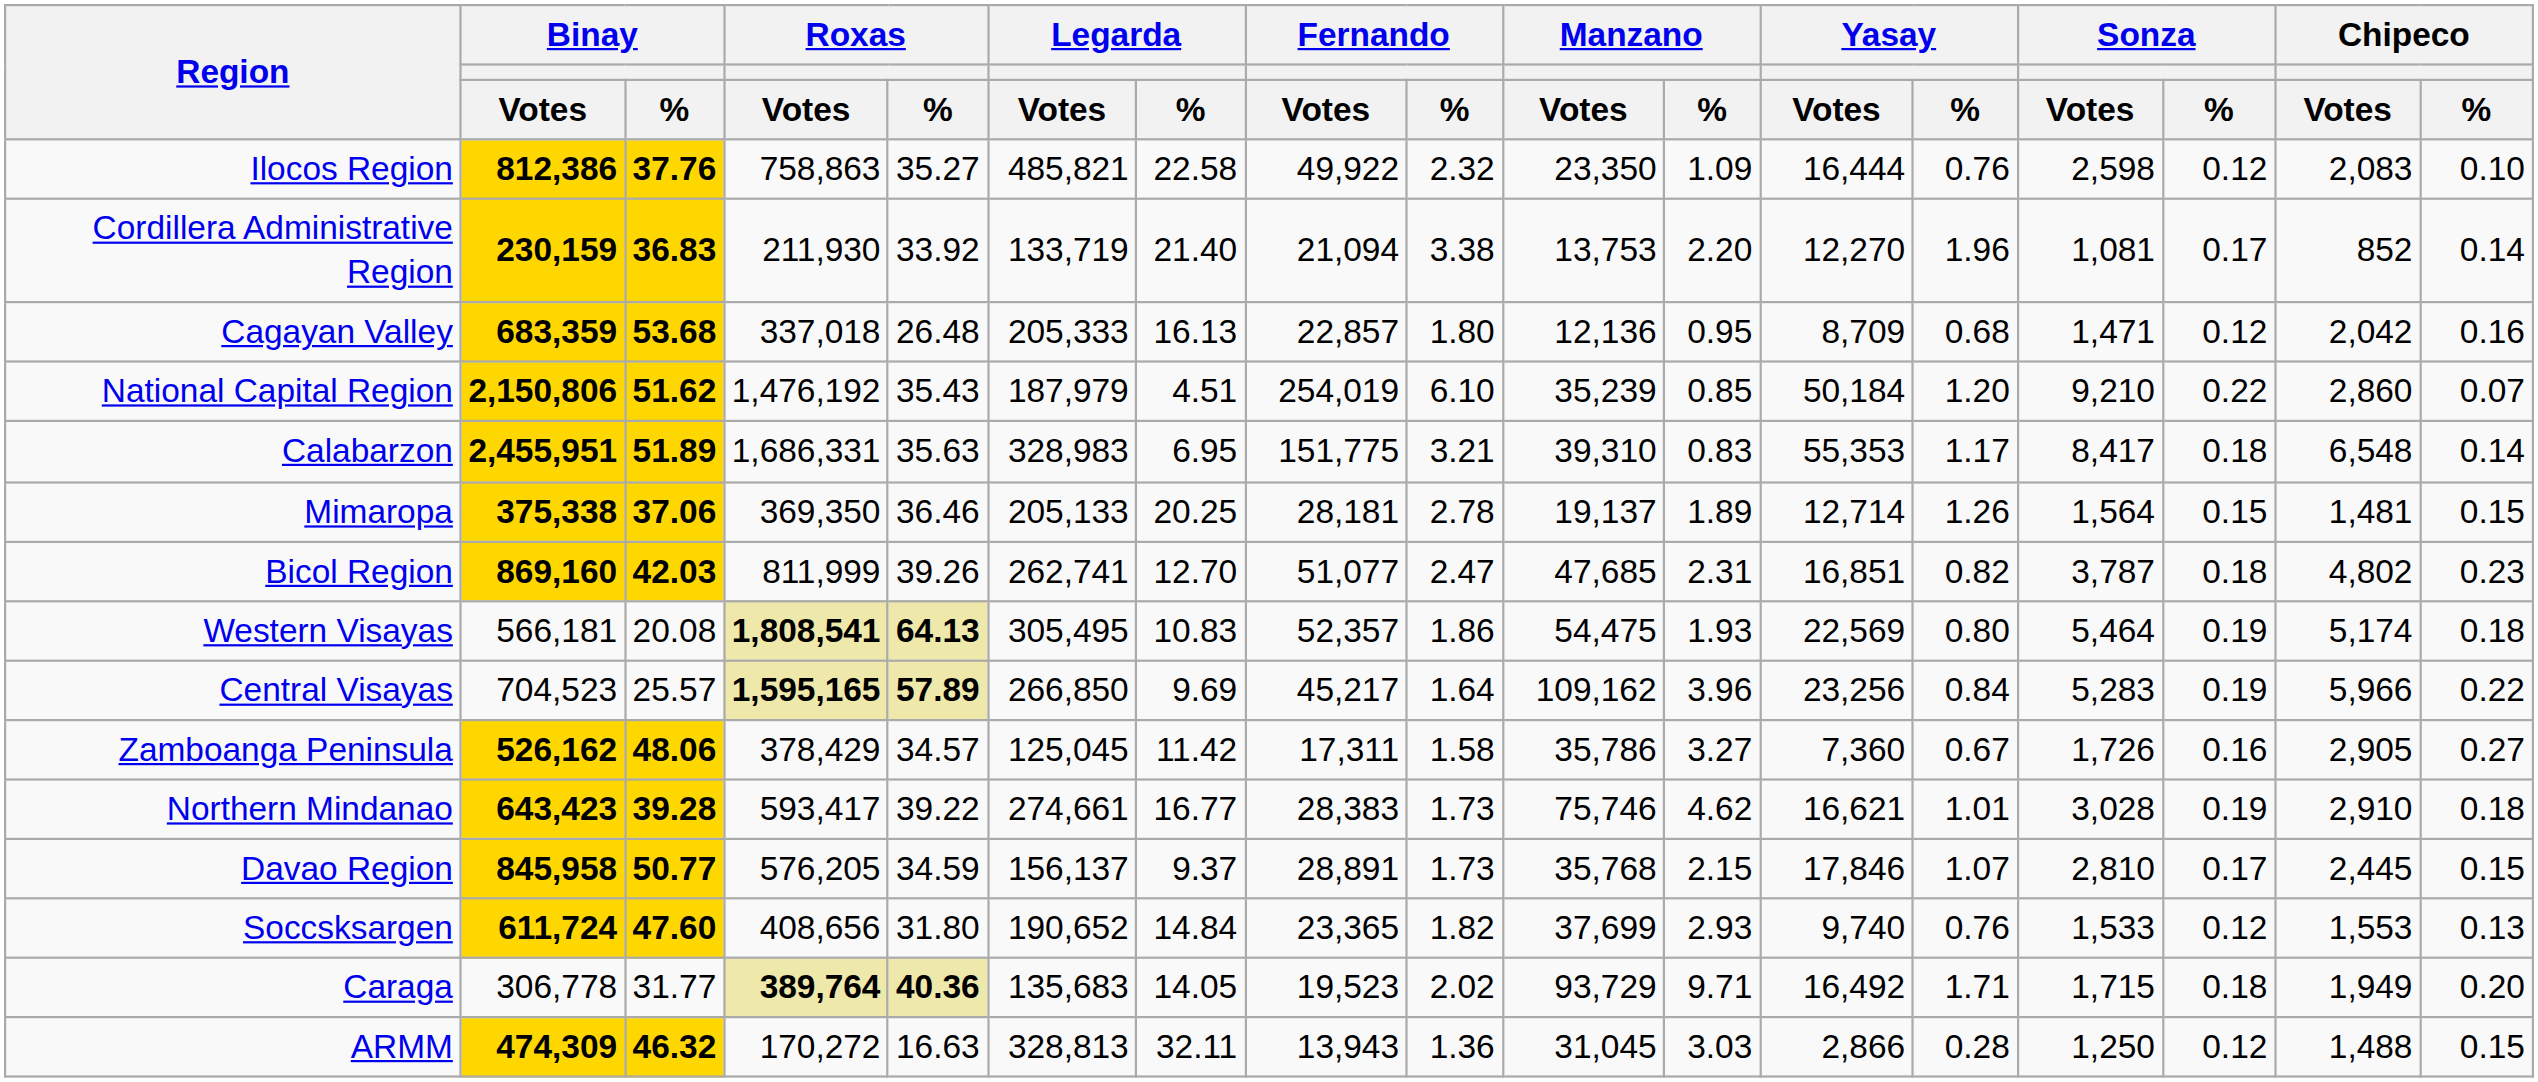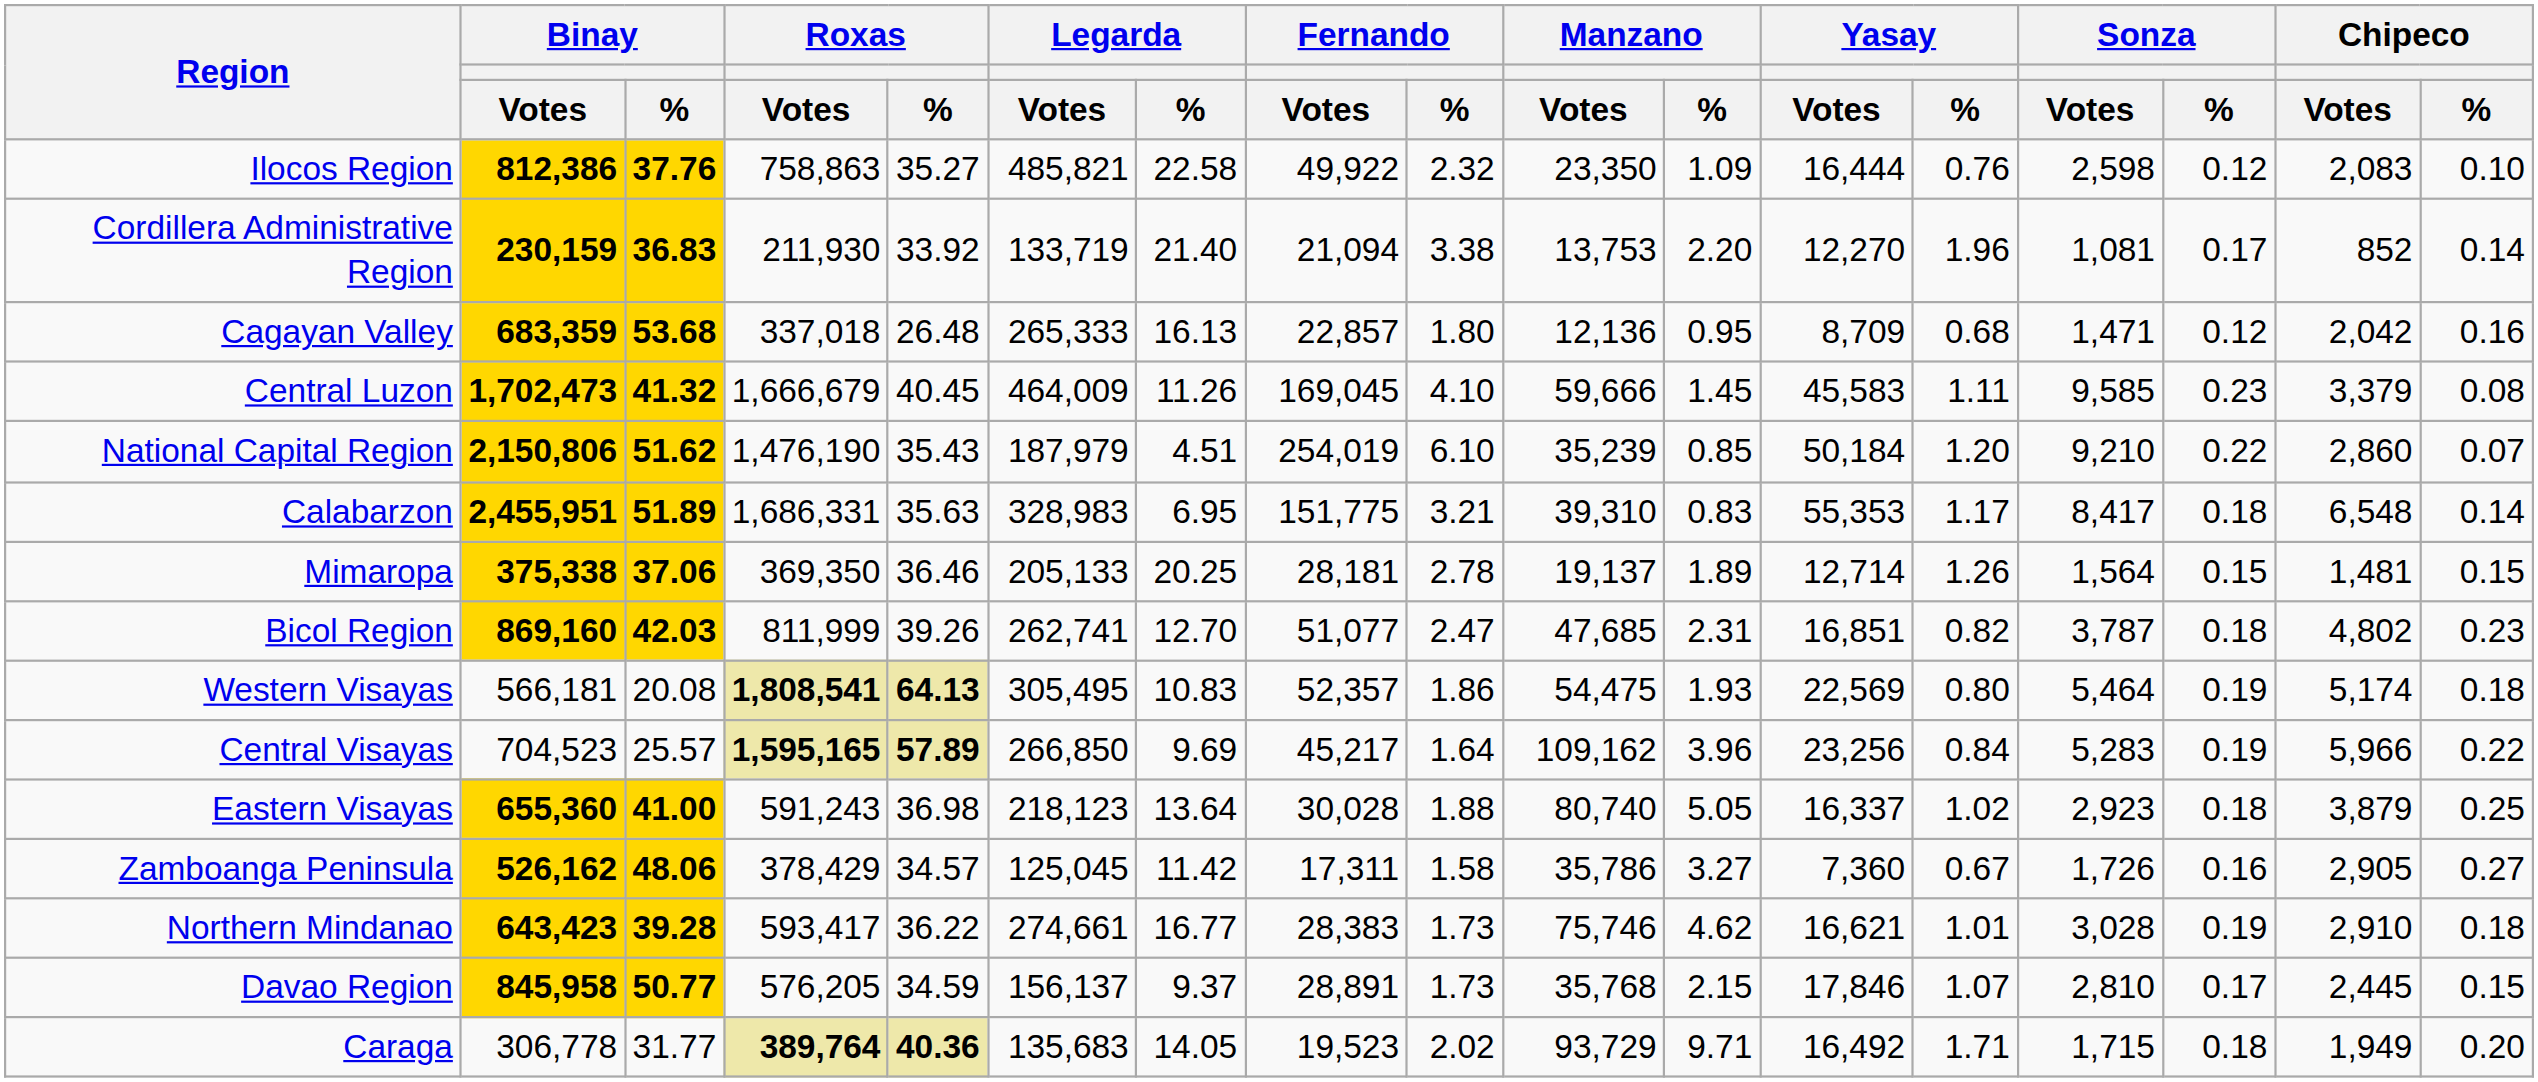(1068, 332) 205,333 -> (1068, 332) 265,333
+ row: (349, 391)
(806, 391) 1,476,192 -> (806, 451) 1,476,190
+ row: (332, 808)
(938, 808) 39.22 -> (938, 927) 36.22
- row: (348, 927)
- row: (402, 1046)
